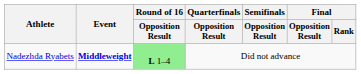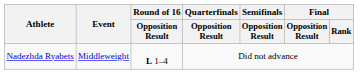(105, 56) bold -> (103, 56) normal
(159, 62) lightgreen background -> (157, 62) no background
